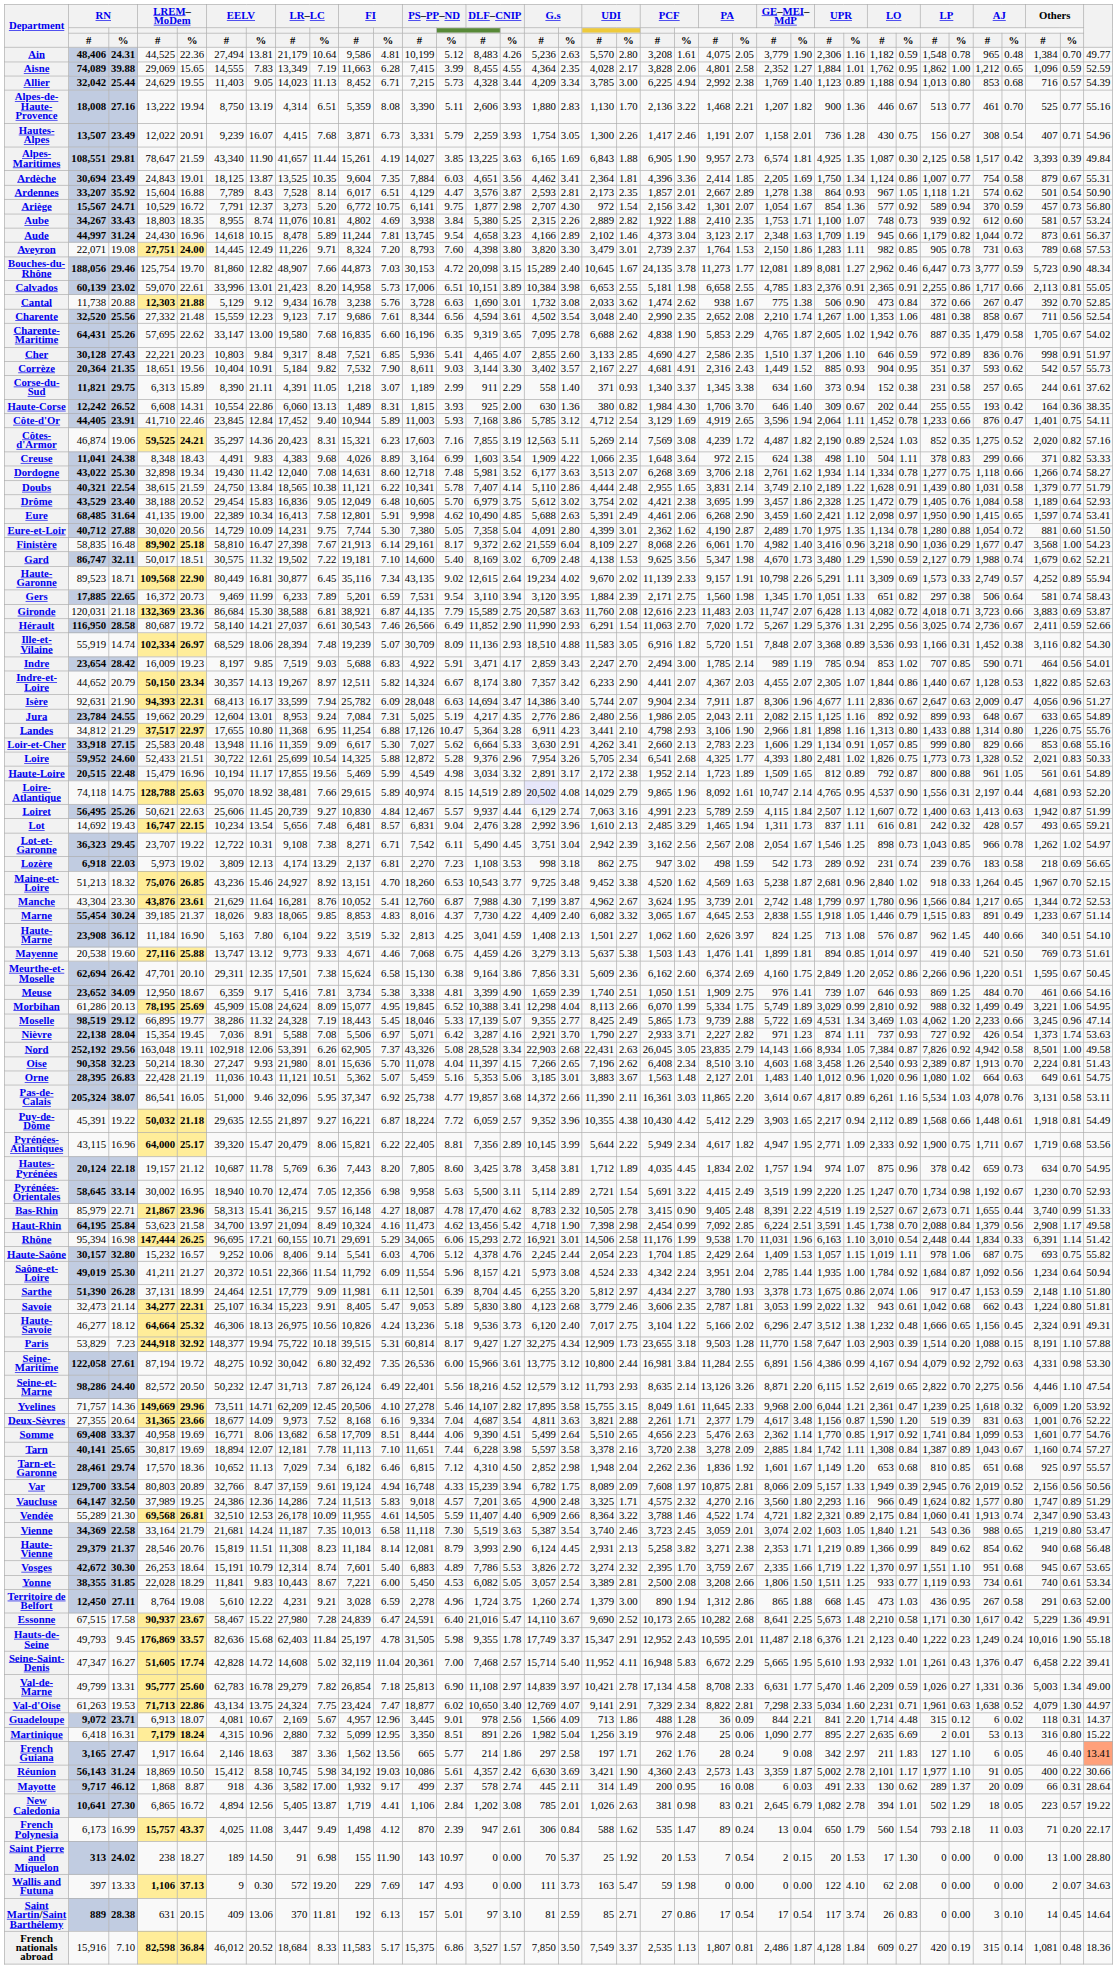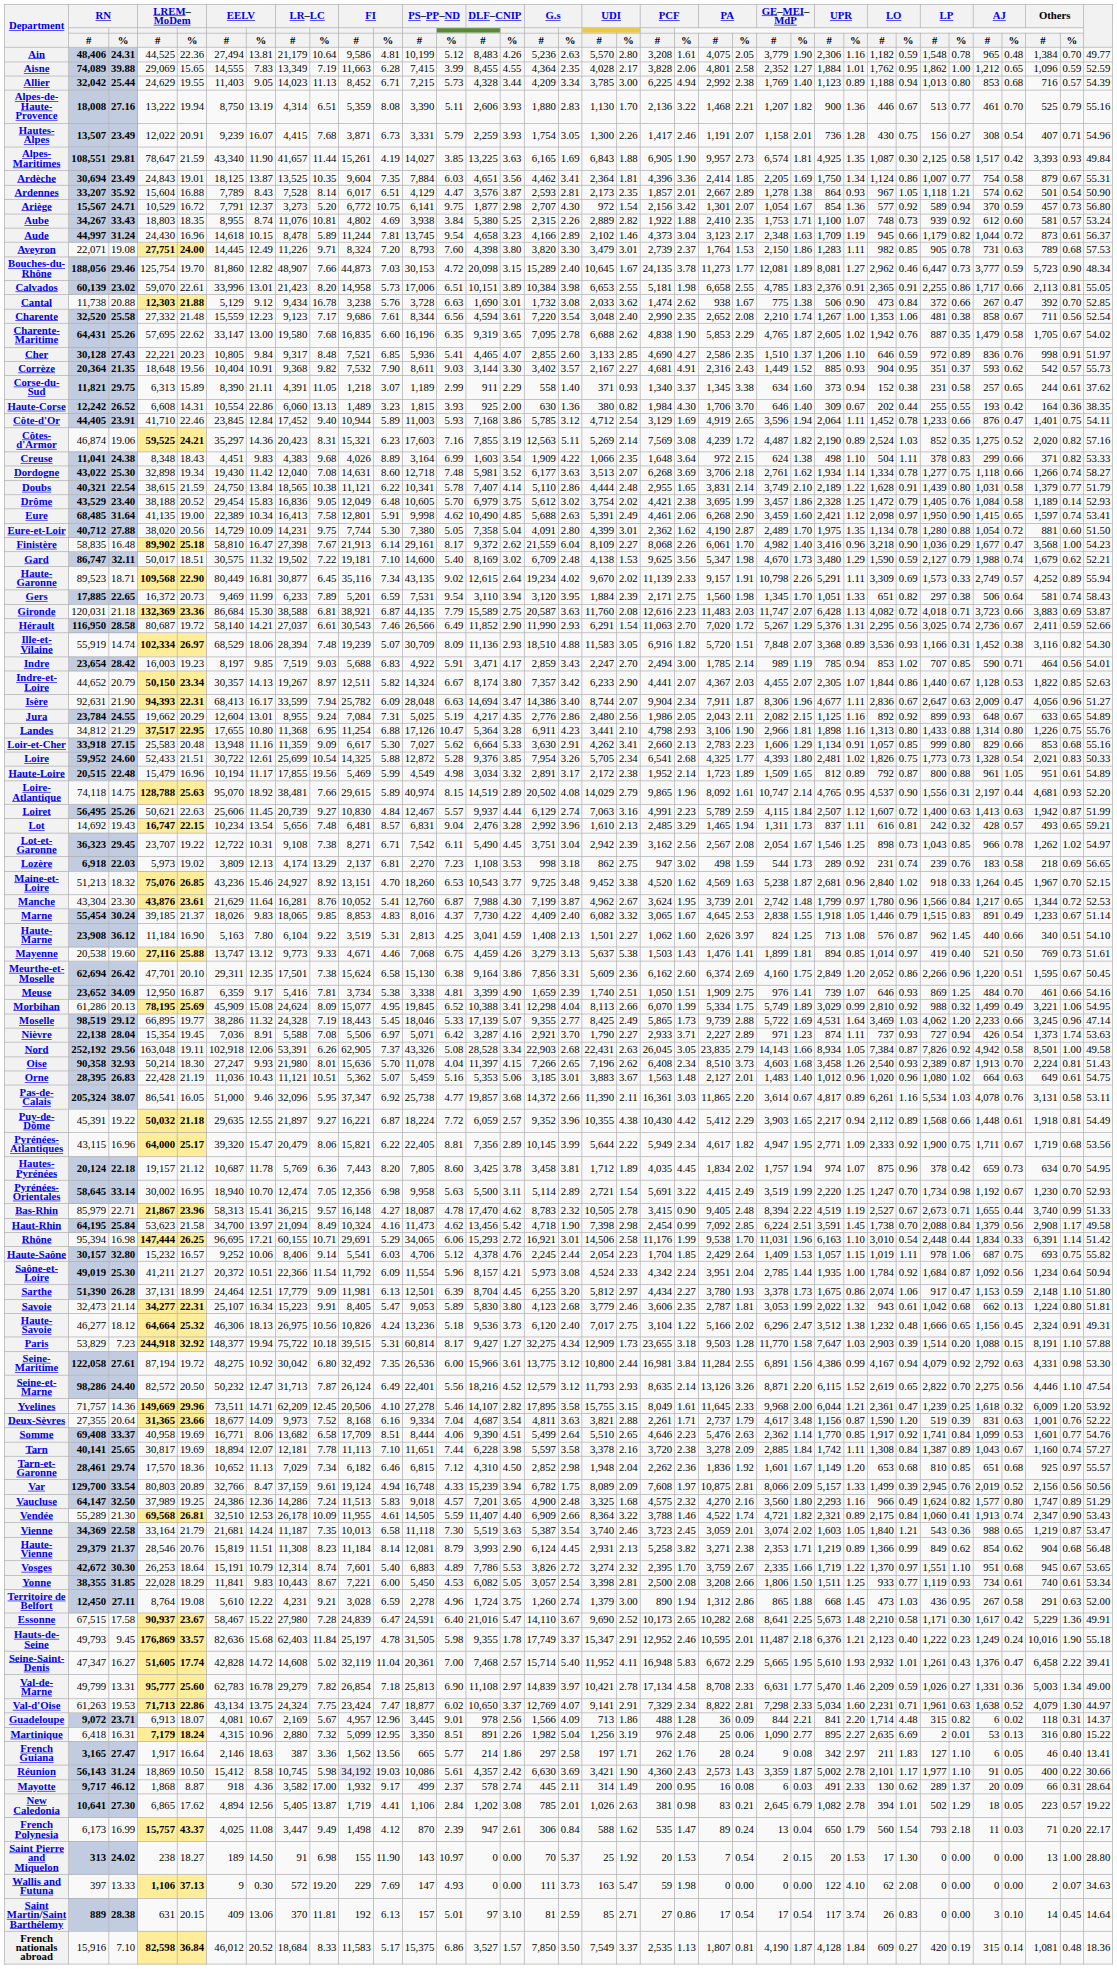(1072, 106) 0.77 -> (1072, 106) 0.79
(1072, 159) 0.39 -> (1072, 159) 0.93
(123, 316) 25.56 -> (123, 316) 25.58
(544, 316) 4,502 -> (544, 316) 7,220
(229, 354) 10,803 -> (229, 354) 10,805
(160, 368) 18,651 -> (160, 368) 18,648
(295, 368) 5,184 -> (295, 368) 9,368
(390, 406) 8.31 -> (390, 406) 3.23
(232, 459) 4,491 -> (232, 459) 4,451
(1072, 502) 0.64 -> (1072, 502) 0.14
(160, 530) 30,020 -> (160, 530) 38,020
(160, 663) 16,009 -> (160, 663) 16,003
(602, 702) 5,744 -> (602, 702) 8,744
(295, 716) 8,953 -> (295, 716) 8,955
(192, 730) 22.97 -> (192, 730) 22.95
(512, 759) 2.96 -> (512, 759) 3.85
(1014, 759) 0.52 -> (1014, 759) 0.54
(1050, 773) 561 -> (1050, 773) 951
(541, 792) lavender background -> (541, 792) no background
(780, 863) 542 -> (780, 863) 544
(390, 935) 5.32 -> (390, 935) 5.31
(192, 992) 18.67 -> (192, 992) 16.87
(855, 1021) 1.34 -> (855, 1021) 1.64
(745, 1035) 2.82 -> (745, 1035) 2.89
(961, 1035) 0.92 -> (961, 1035) 0.94
(123, 1063) 32.23 -> (123, 1063) 32.93
(745, 1063) 3.10 -> (745, 1063) 3.73
(776, 1211) 8,391 -> (776, 1211) 8,394
(391, 1292) 6.11 -> (390, 1292) 6.13
(1014, 1306) 0.43 -> (1014, 1306) 0.13
(718, 1420) 2,377 -> (718, 1420) 2,737
(660, 1434) 4,656 -> (660, 1434) 4,646
(882, 1487) 1,949 -> (882, 1487) 1,499
(628, 1501) 1.71 -> (628, 1501) 1.68
(1072, 1530) 0.80 -> (1072, 1530) 0.87
(1050, 1549) 940 -> (1050, 1549) 904
(602, 1582) 3,389 -> (602, 1582) 3,398
(686, 1639) 2.43 -> (686, 1639) 2.46
(512, 1705) 3.40 -> (512, 1705) 3.37
(961, 1720) 0.12 -> (961, 1720) 0.82
(1098, 1753) lightsalmon background -> (1098, 1753) no background
(356, 1772) no background -> (356, 1772) lavender background
(192, 1805) 16.72 -> (192, 1805) 17.62
(776, 1947) 2,486 -> (776, 1947) 4,190
